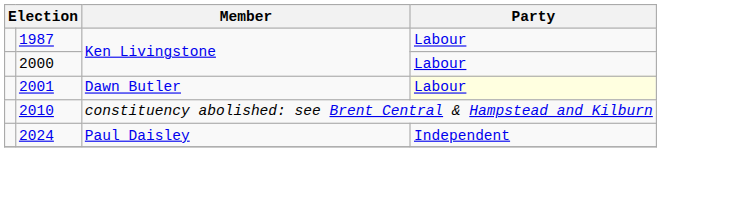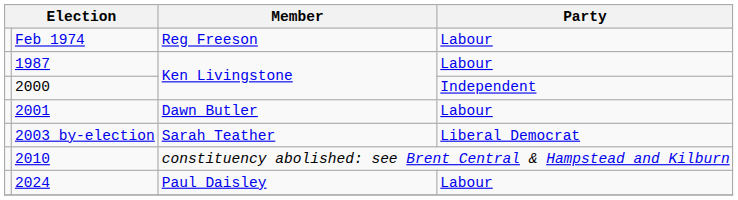+ row: (50, 40)
(440, 64) Labour -> (488, 88) Independent
(440, 88) lightyellow background -> (467, 111) no background
+ row: (85, 135)
(462, 135) Independent -> (467, 183) Labour
